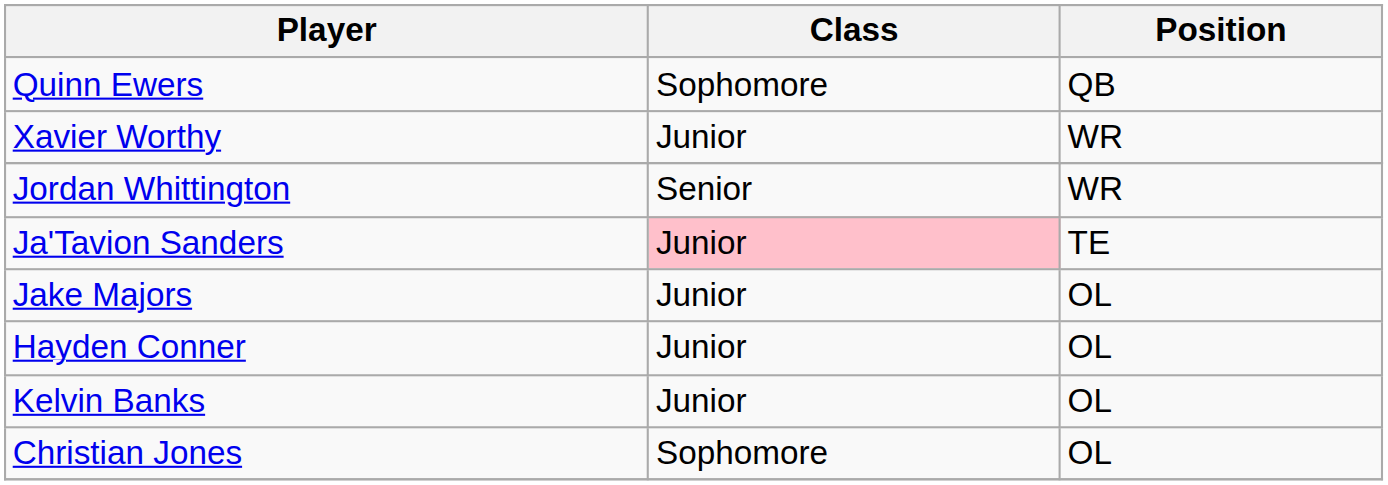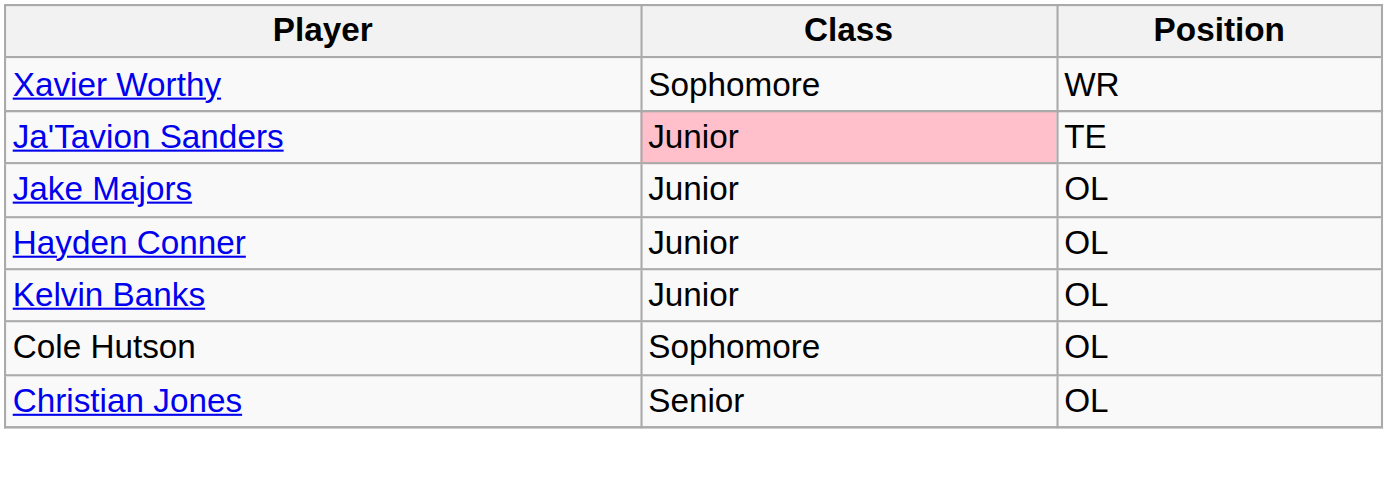- row: (108, 83)
(701, 136) Junior -> (734, 83) Sophomore
- row: (151, 189)
+ row: (104, 347)
(742, 453) Sophomore -> (696, 400) Senior
